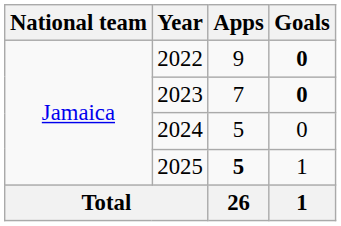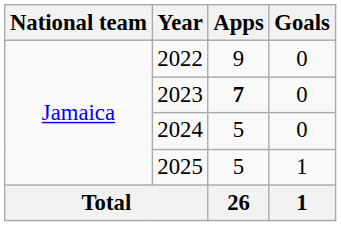(302, 58) bold -> (302, 58) normal
(239, 94) normal -> (239, 94) bold
(302, 94) bold -> (302, 94) normal
(239, 166) bold -> (239, 166) normal
